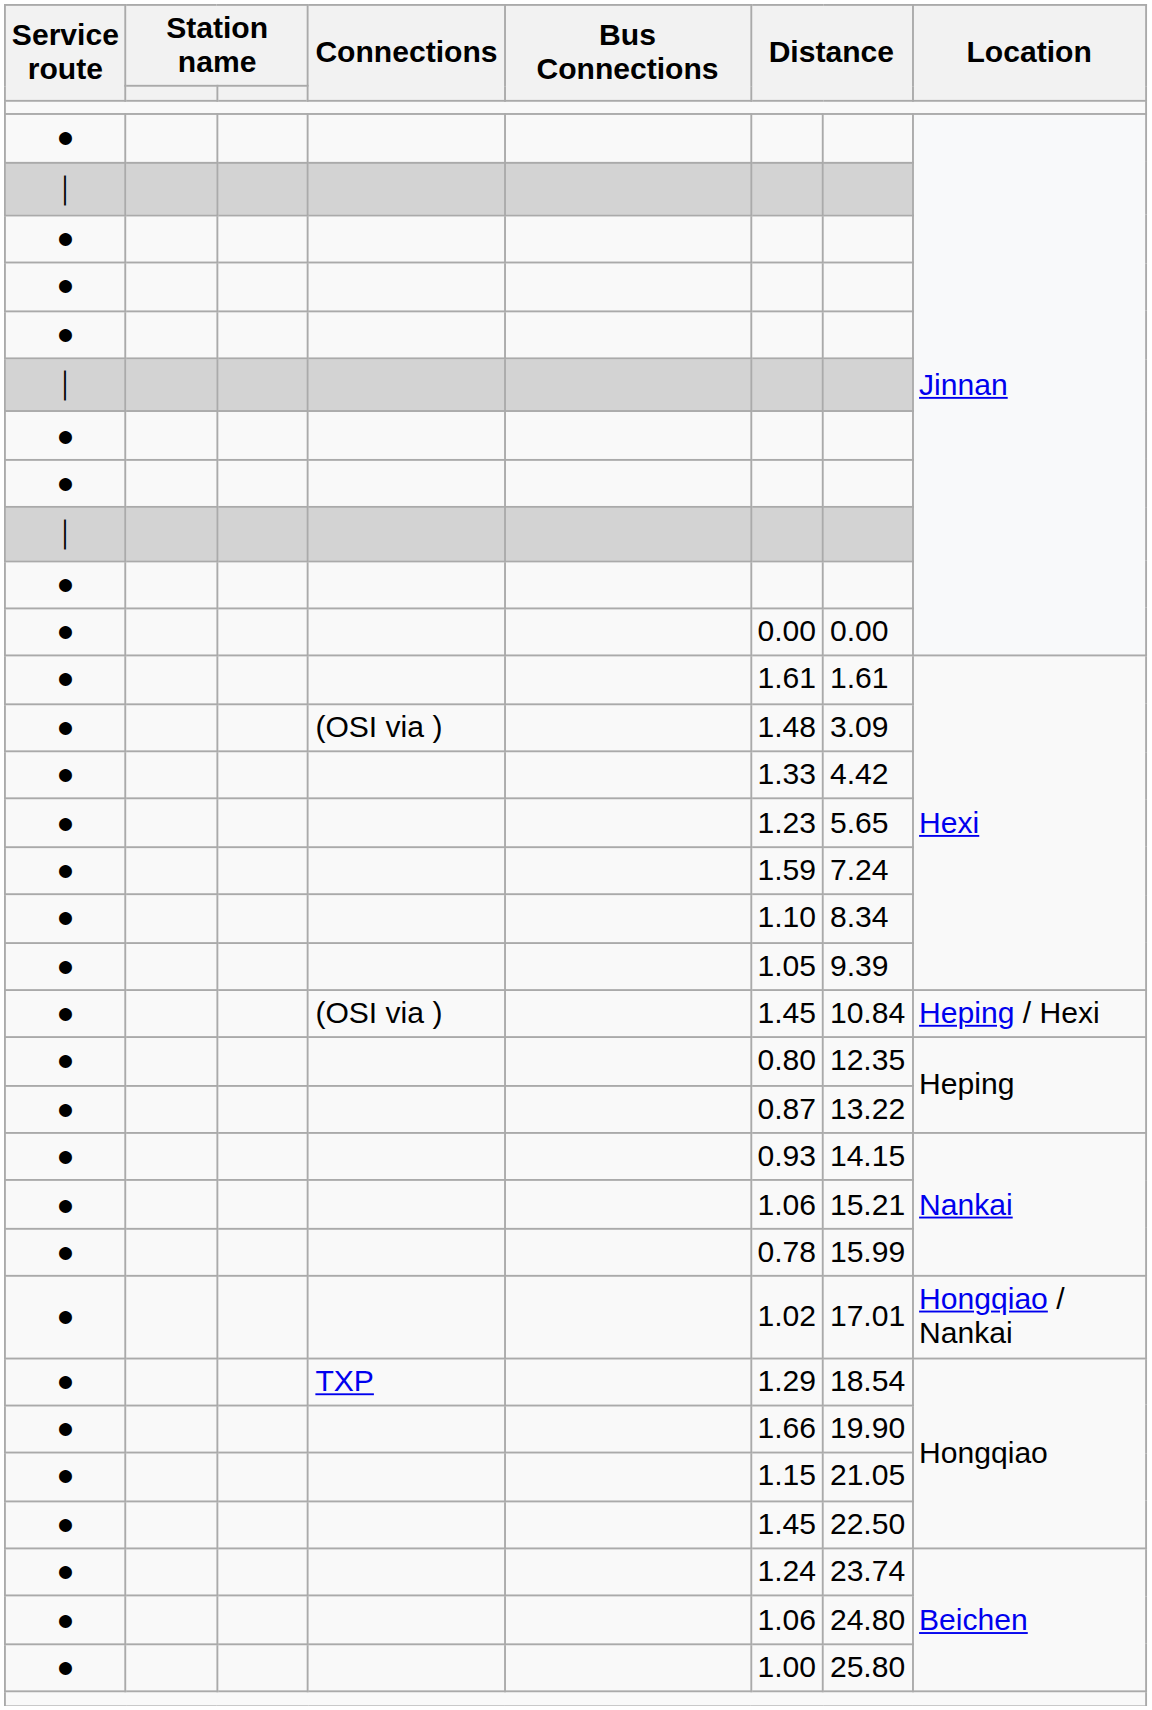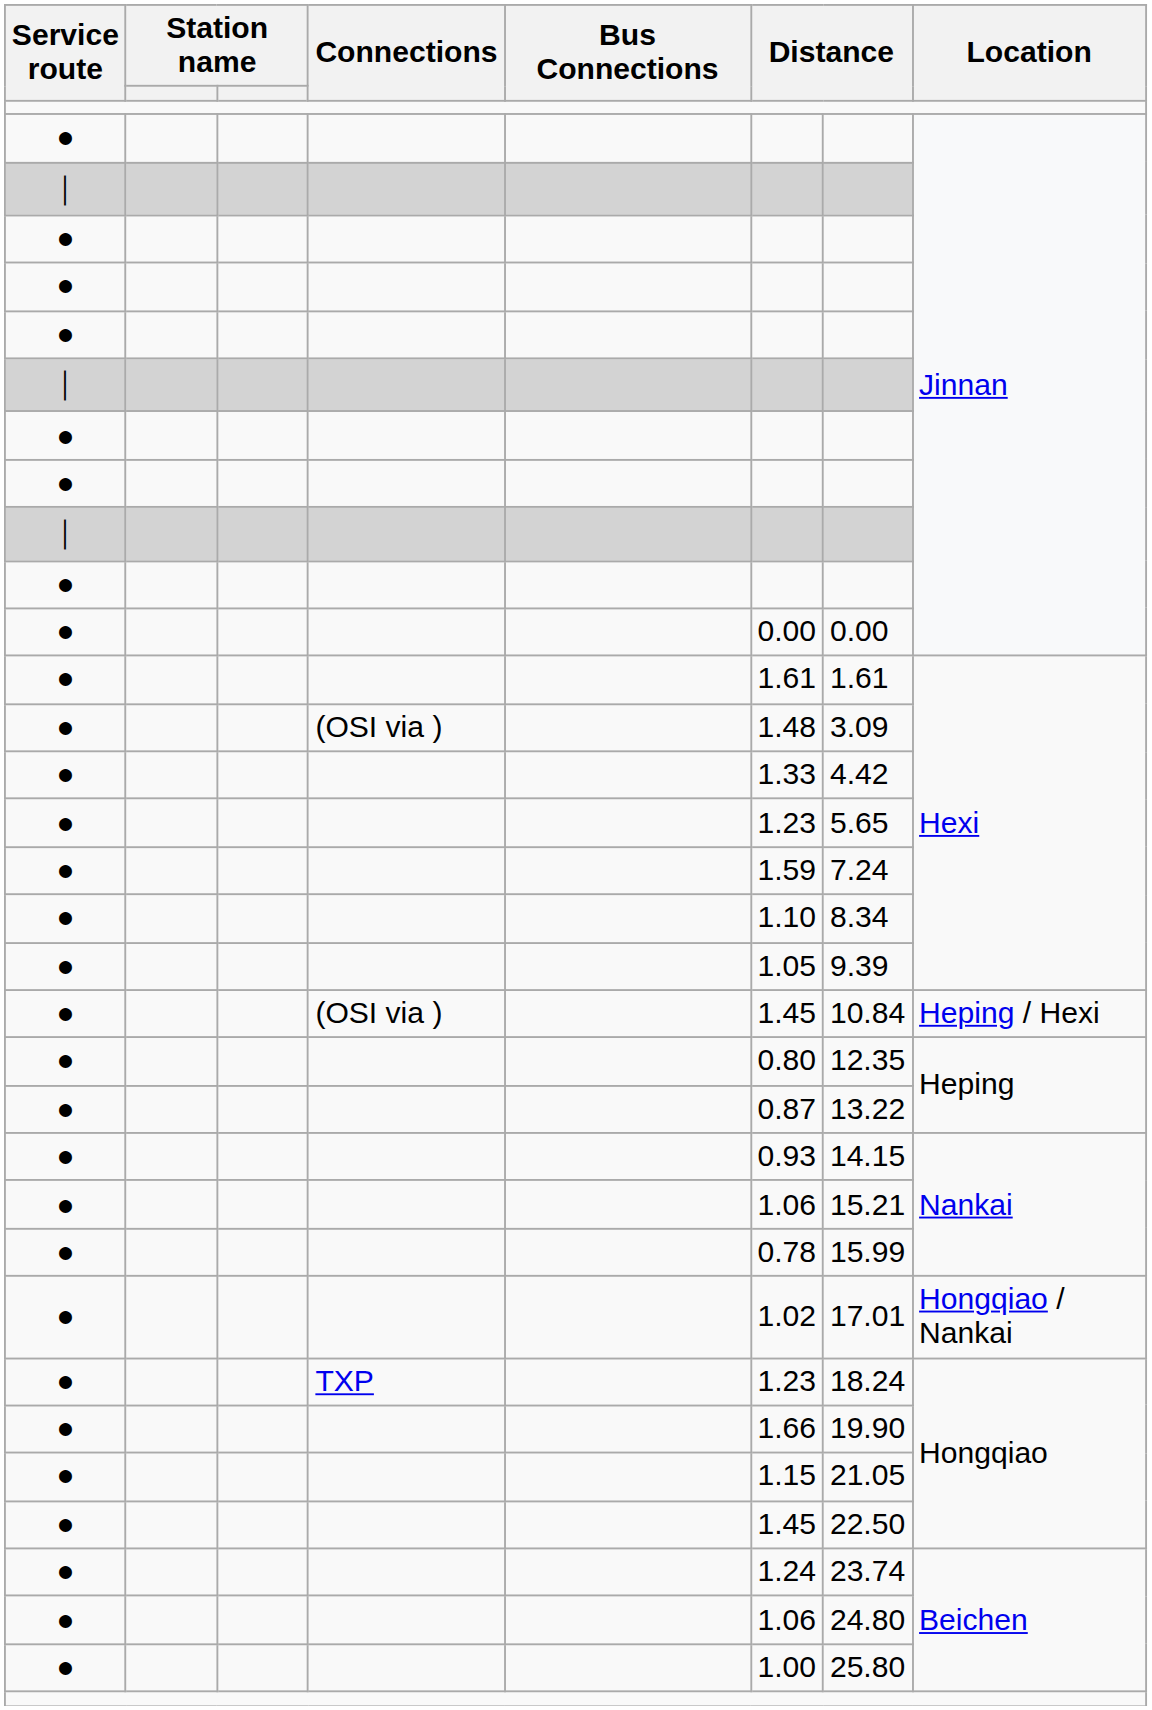(787, 1381) 1.29 -> (787, 1381) 1.23
(868, 1381) 18.54 -> (868, 1381) 18.24
